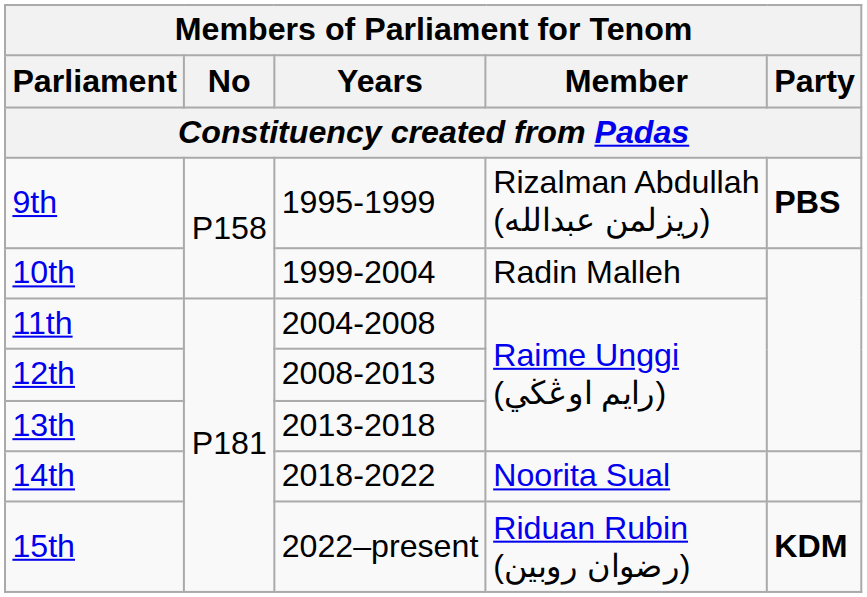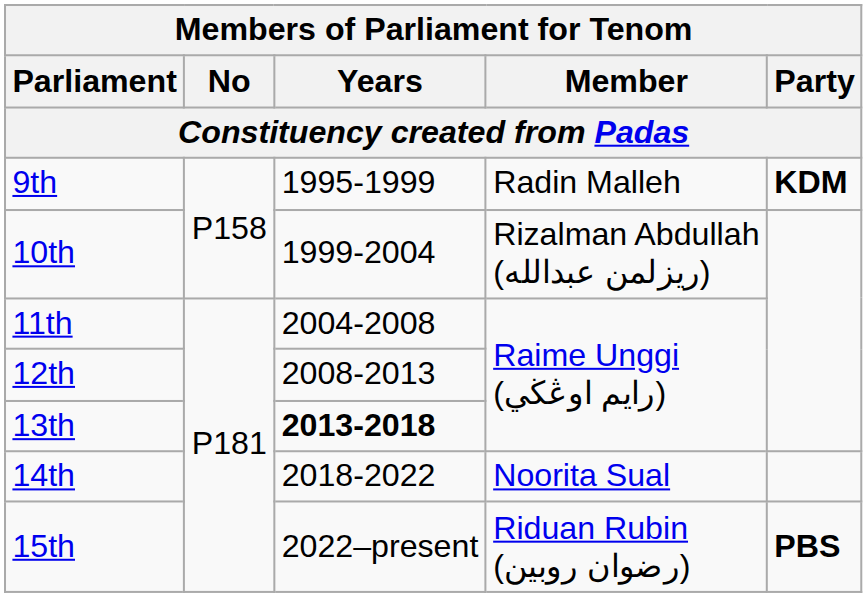(626, 202) Rizalman Abdullah (ريزلمن عبدالله) -> (587, 183) Radin Malleh
(807, 202) PBS -> (811, 183) KDM
(587, 272) Radin Malleh -> (626, 253) Rizalman Abdullah (ريزلمن عبدالله)
(359, 425) normal -> (359, 425) bold
(811, 546) KDM -> (807, 546) PBS
